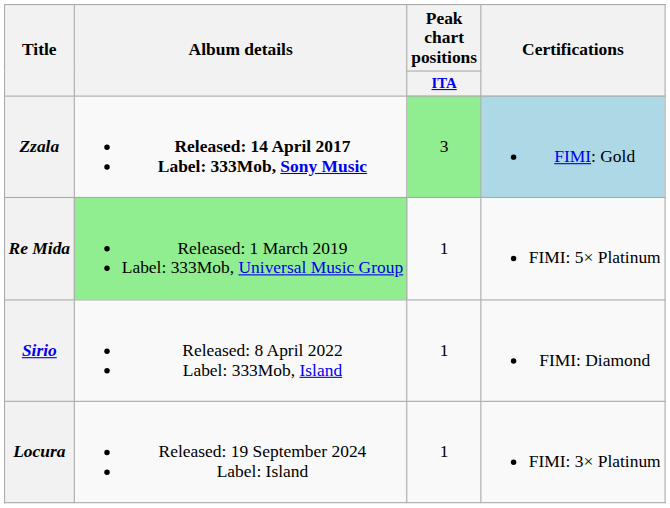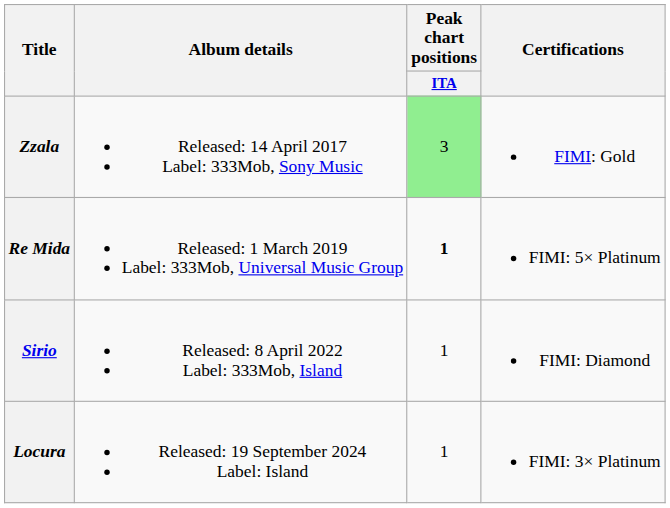(241, 157) bold -> (241, 157) normal
(573, 157) lightblue background -> (573, 157) no background
(241, 258) lightgreen background -> (241, 258) no background
(444, 248) normal -> (444, 248) bold
